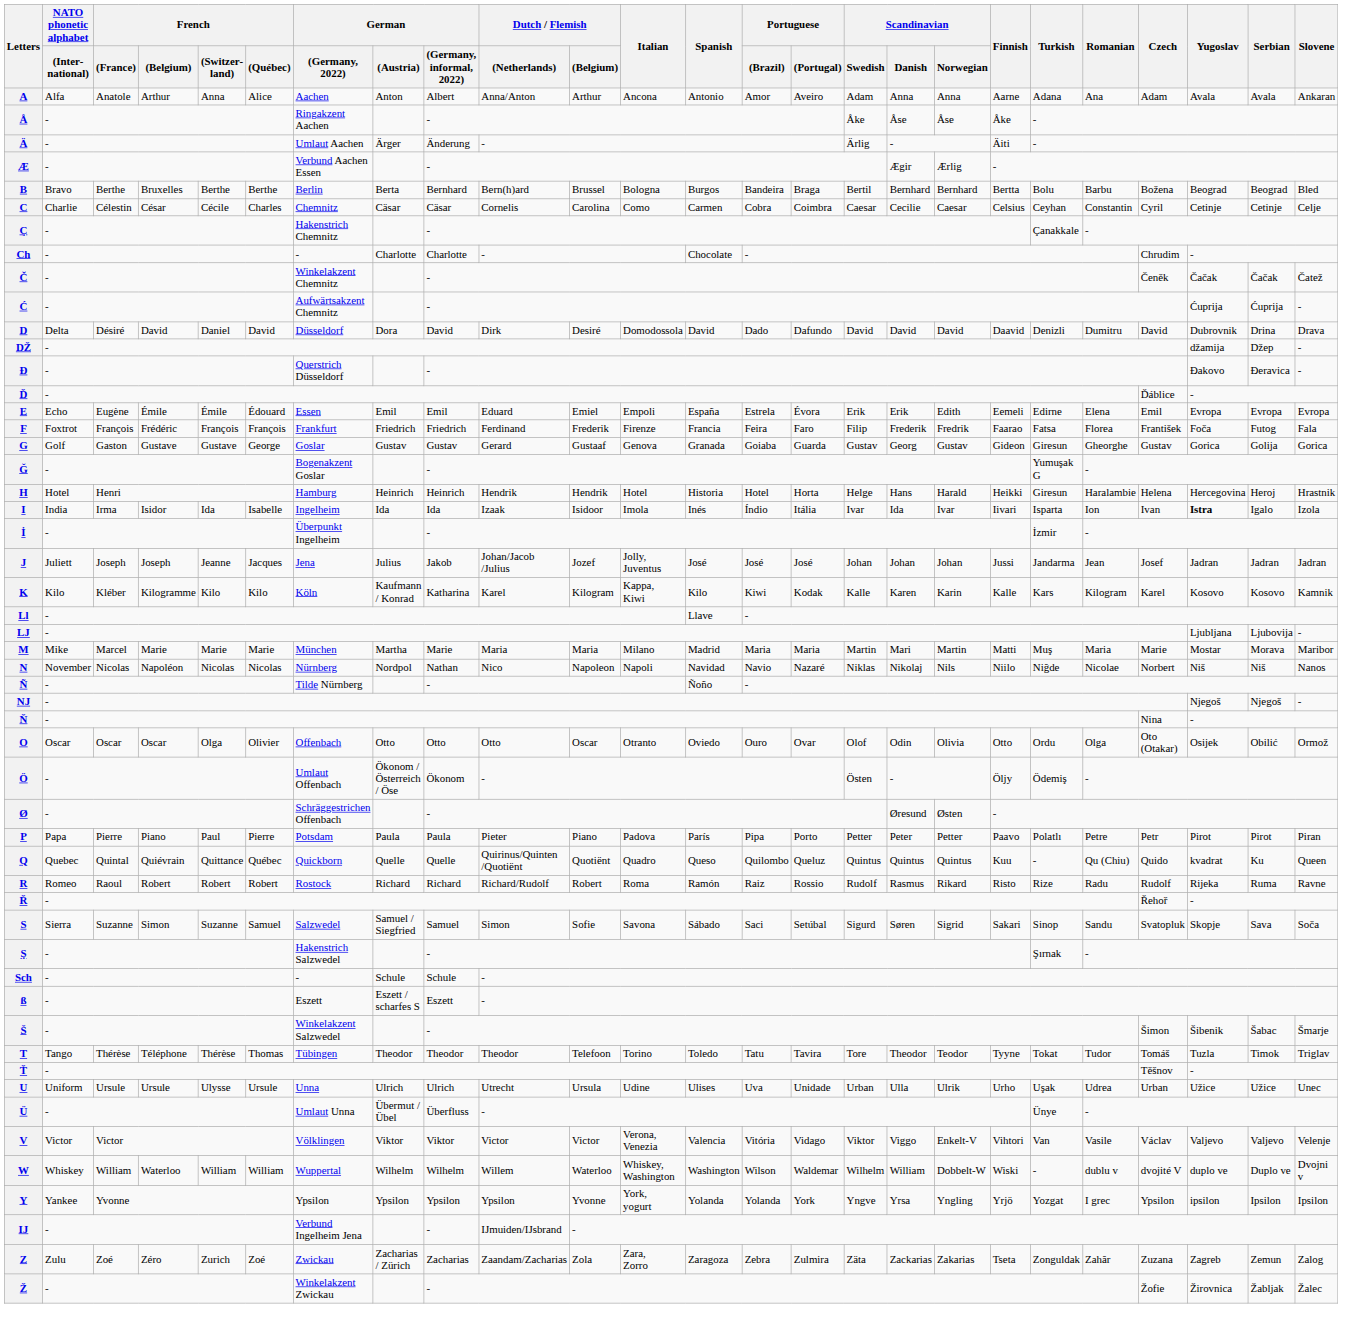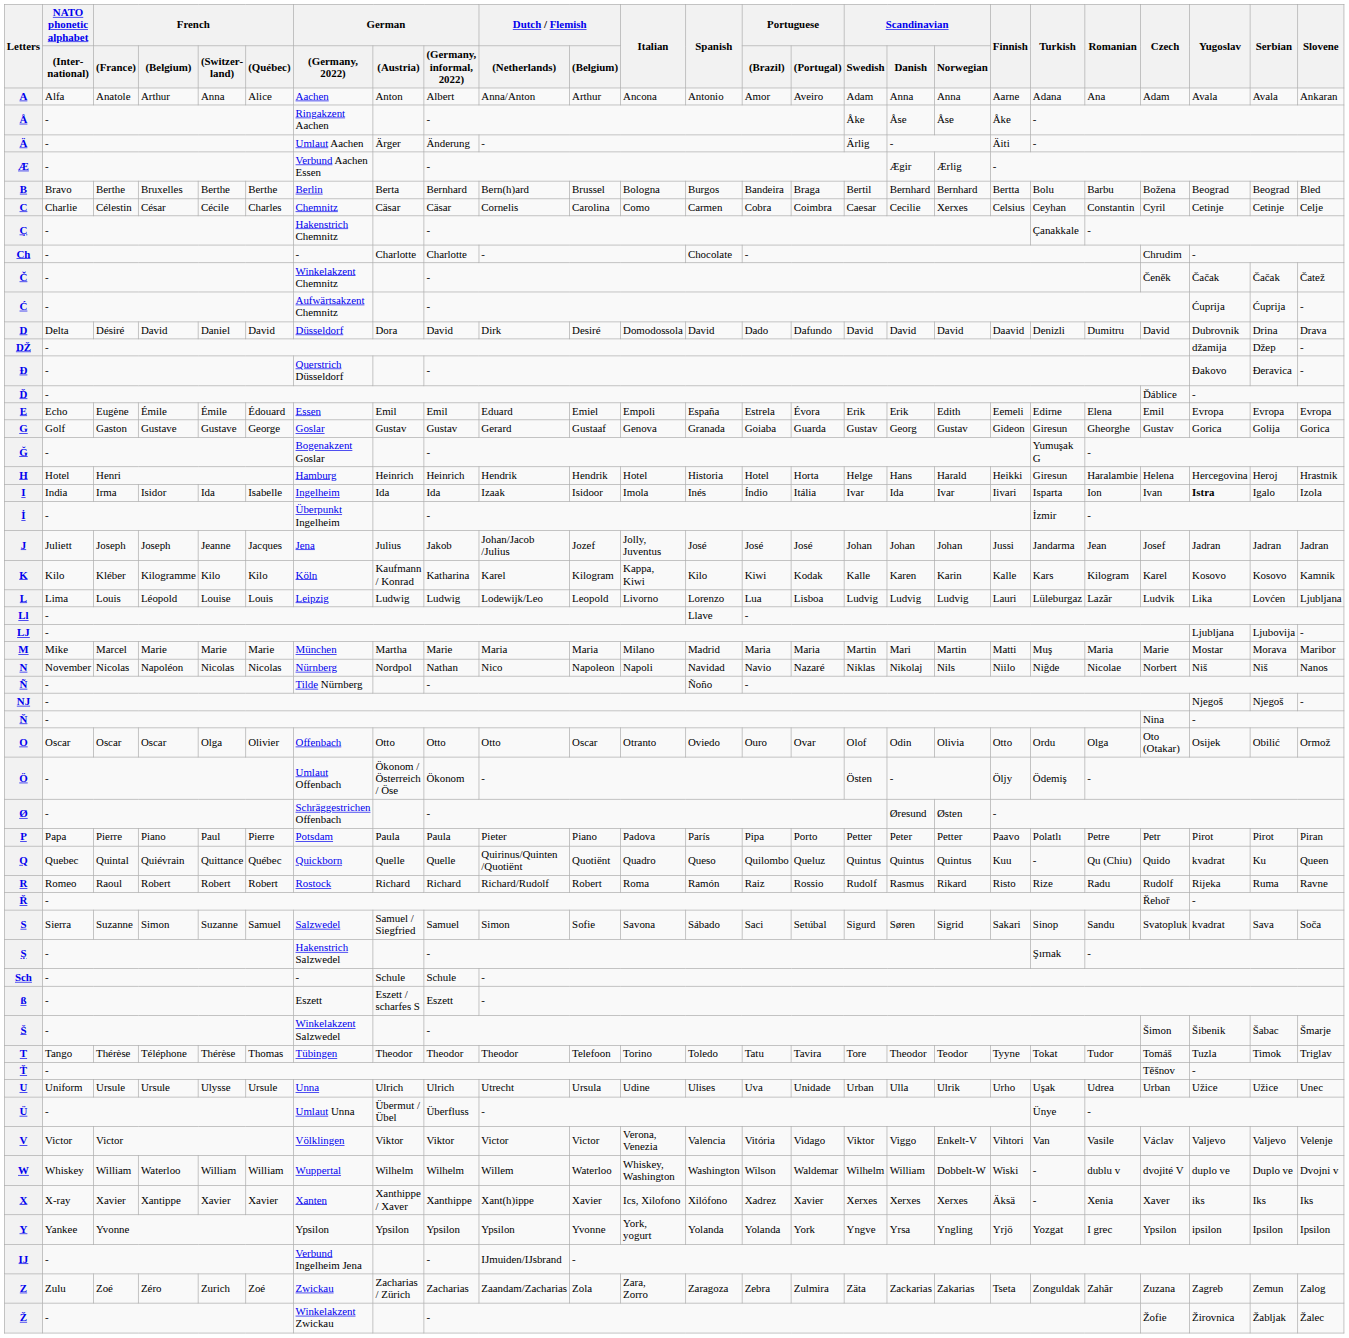(952, 207) Caesar -> (952, 207) Xerxes
- row: (23, 428)
+ row: (23, 598)
(1205, 924) Skopje -> (1208, 924) kvadrat
+ row: (23, 1200)
